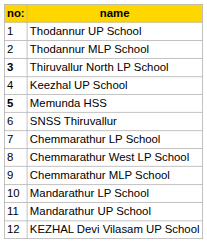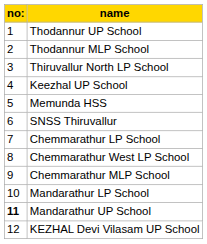(10, 67) bold -> (10, 67) normal
(10, 103) bold -> (10, 103) normal
(13, 211) normal -> (13, 211) bold
